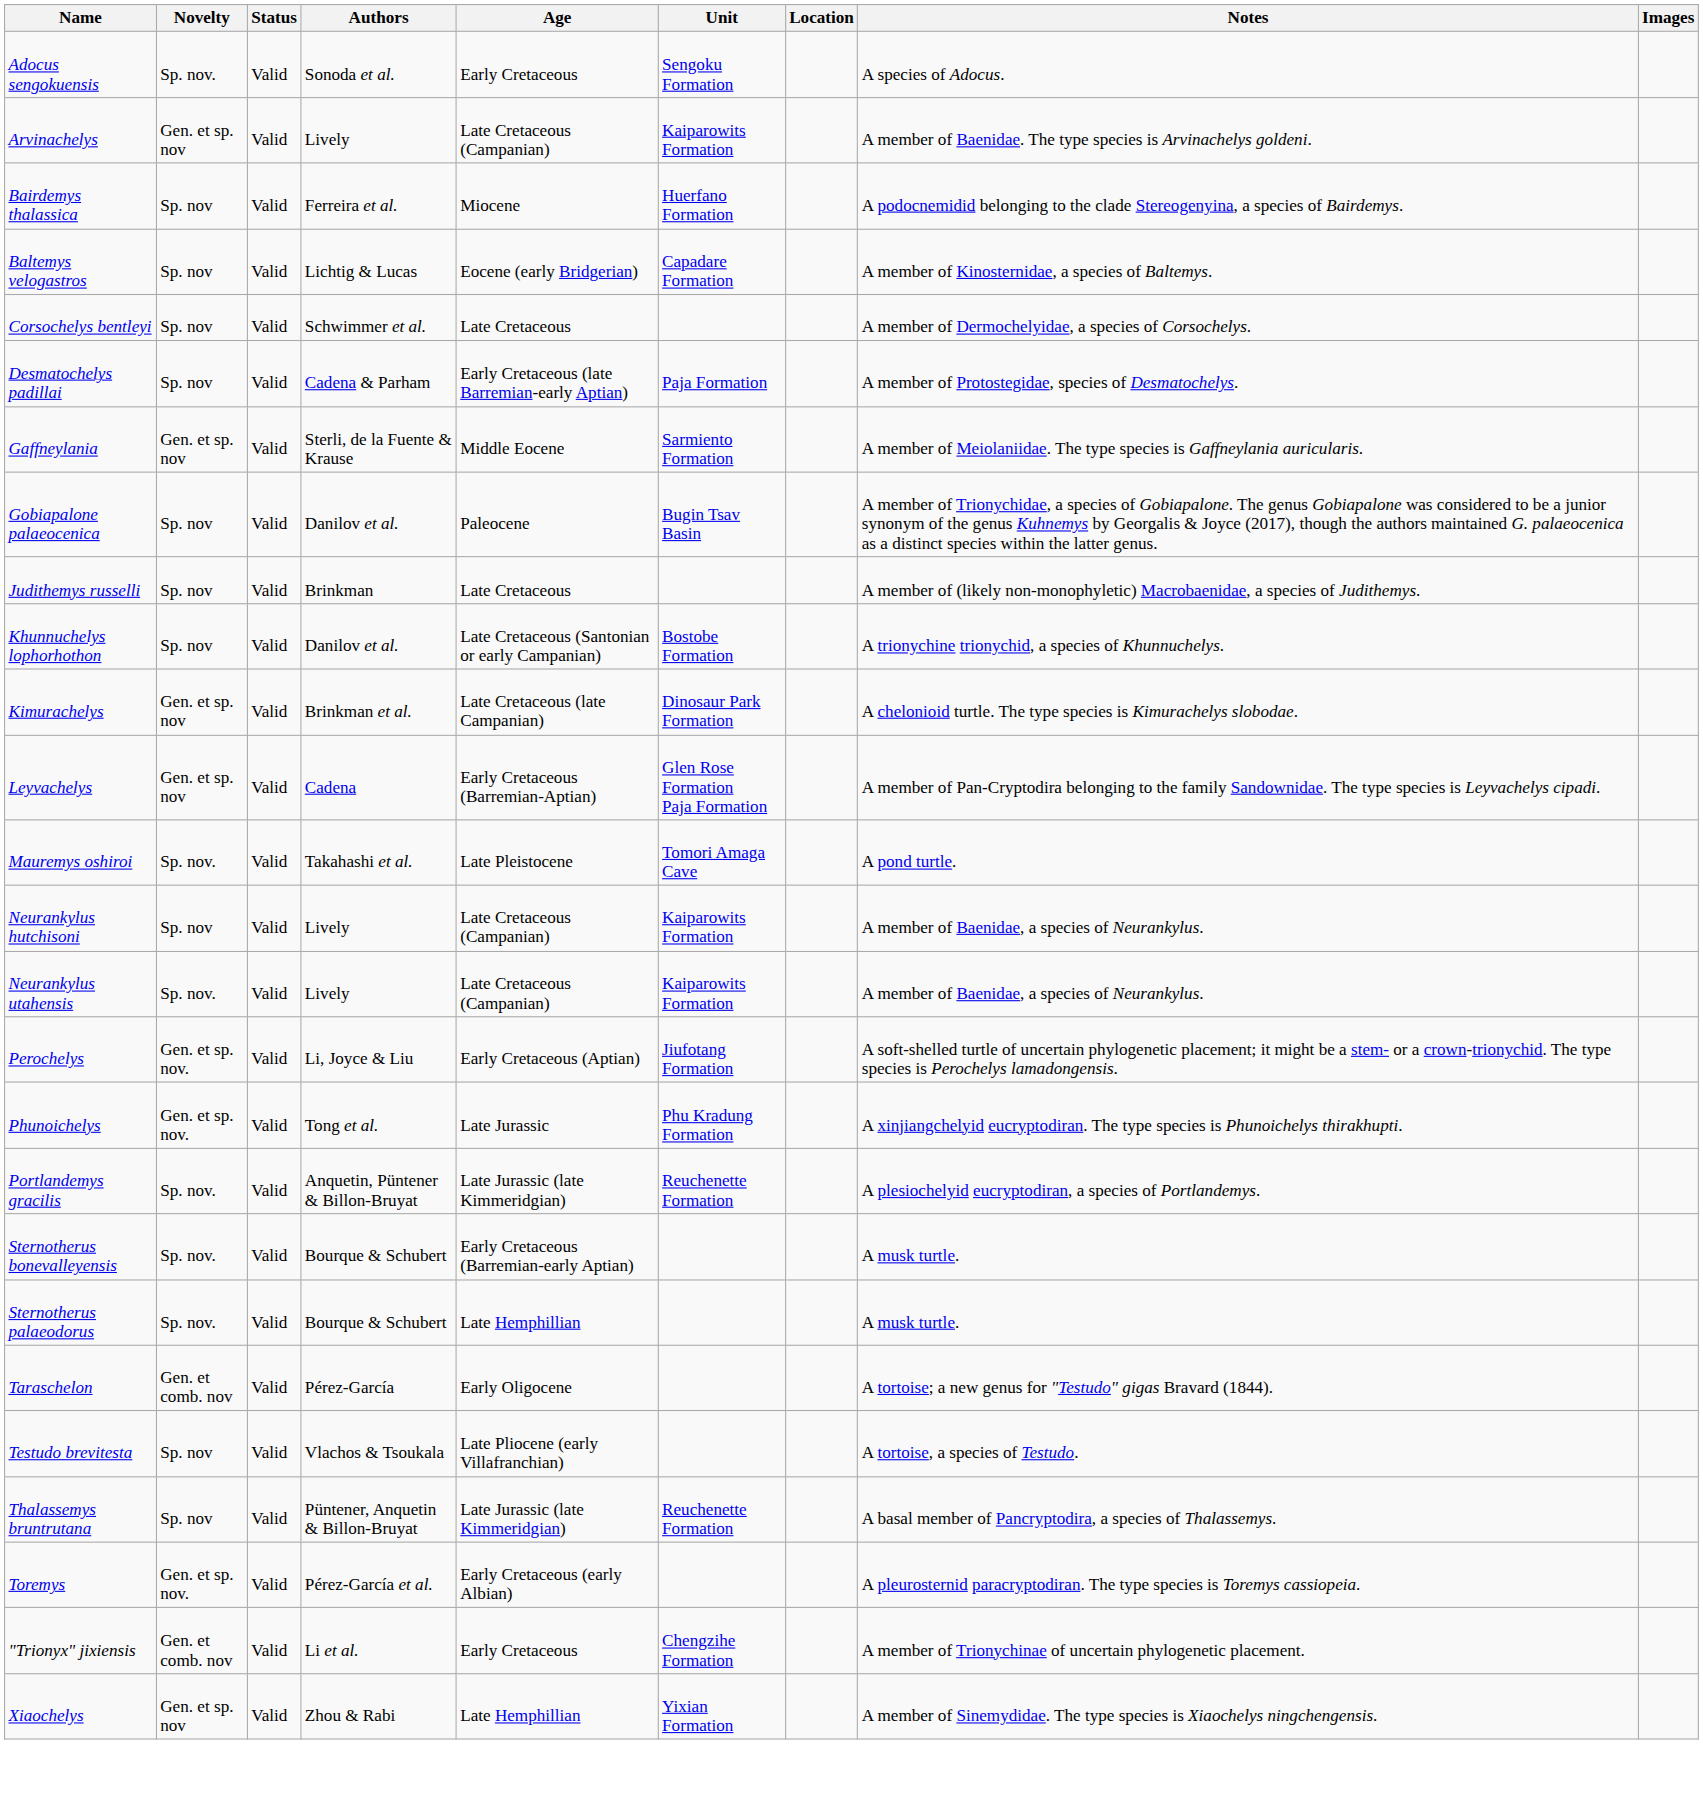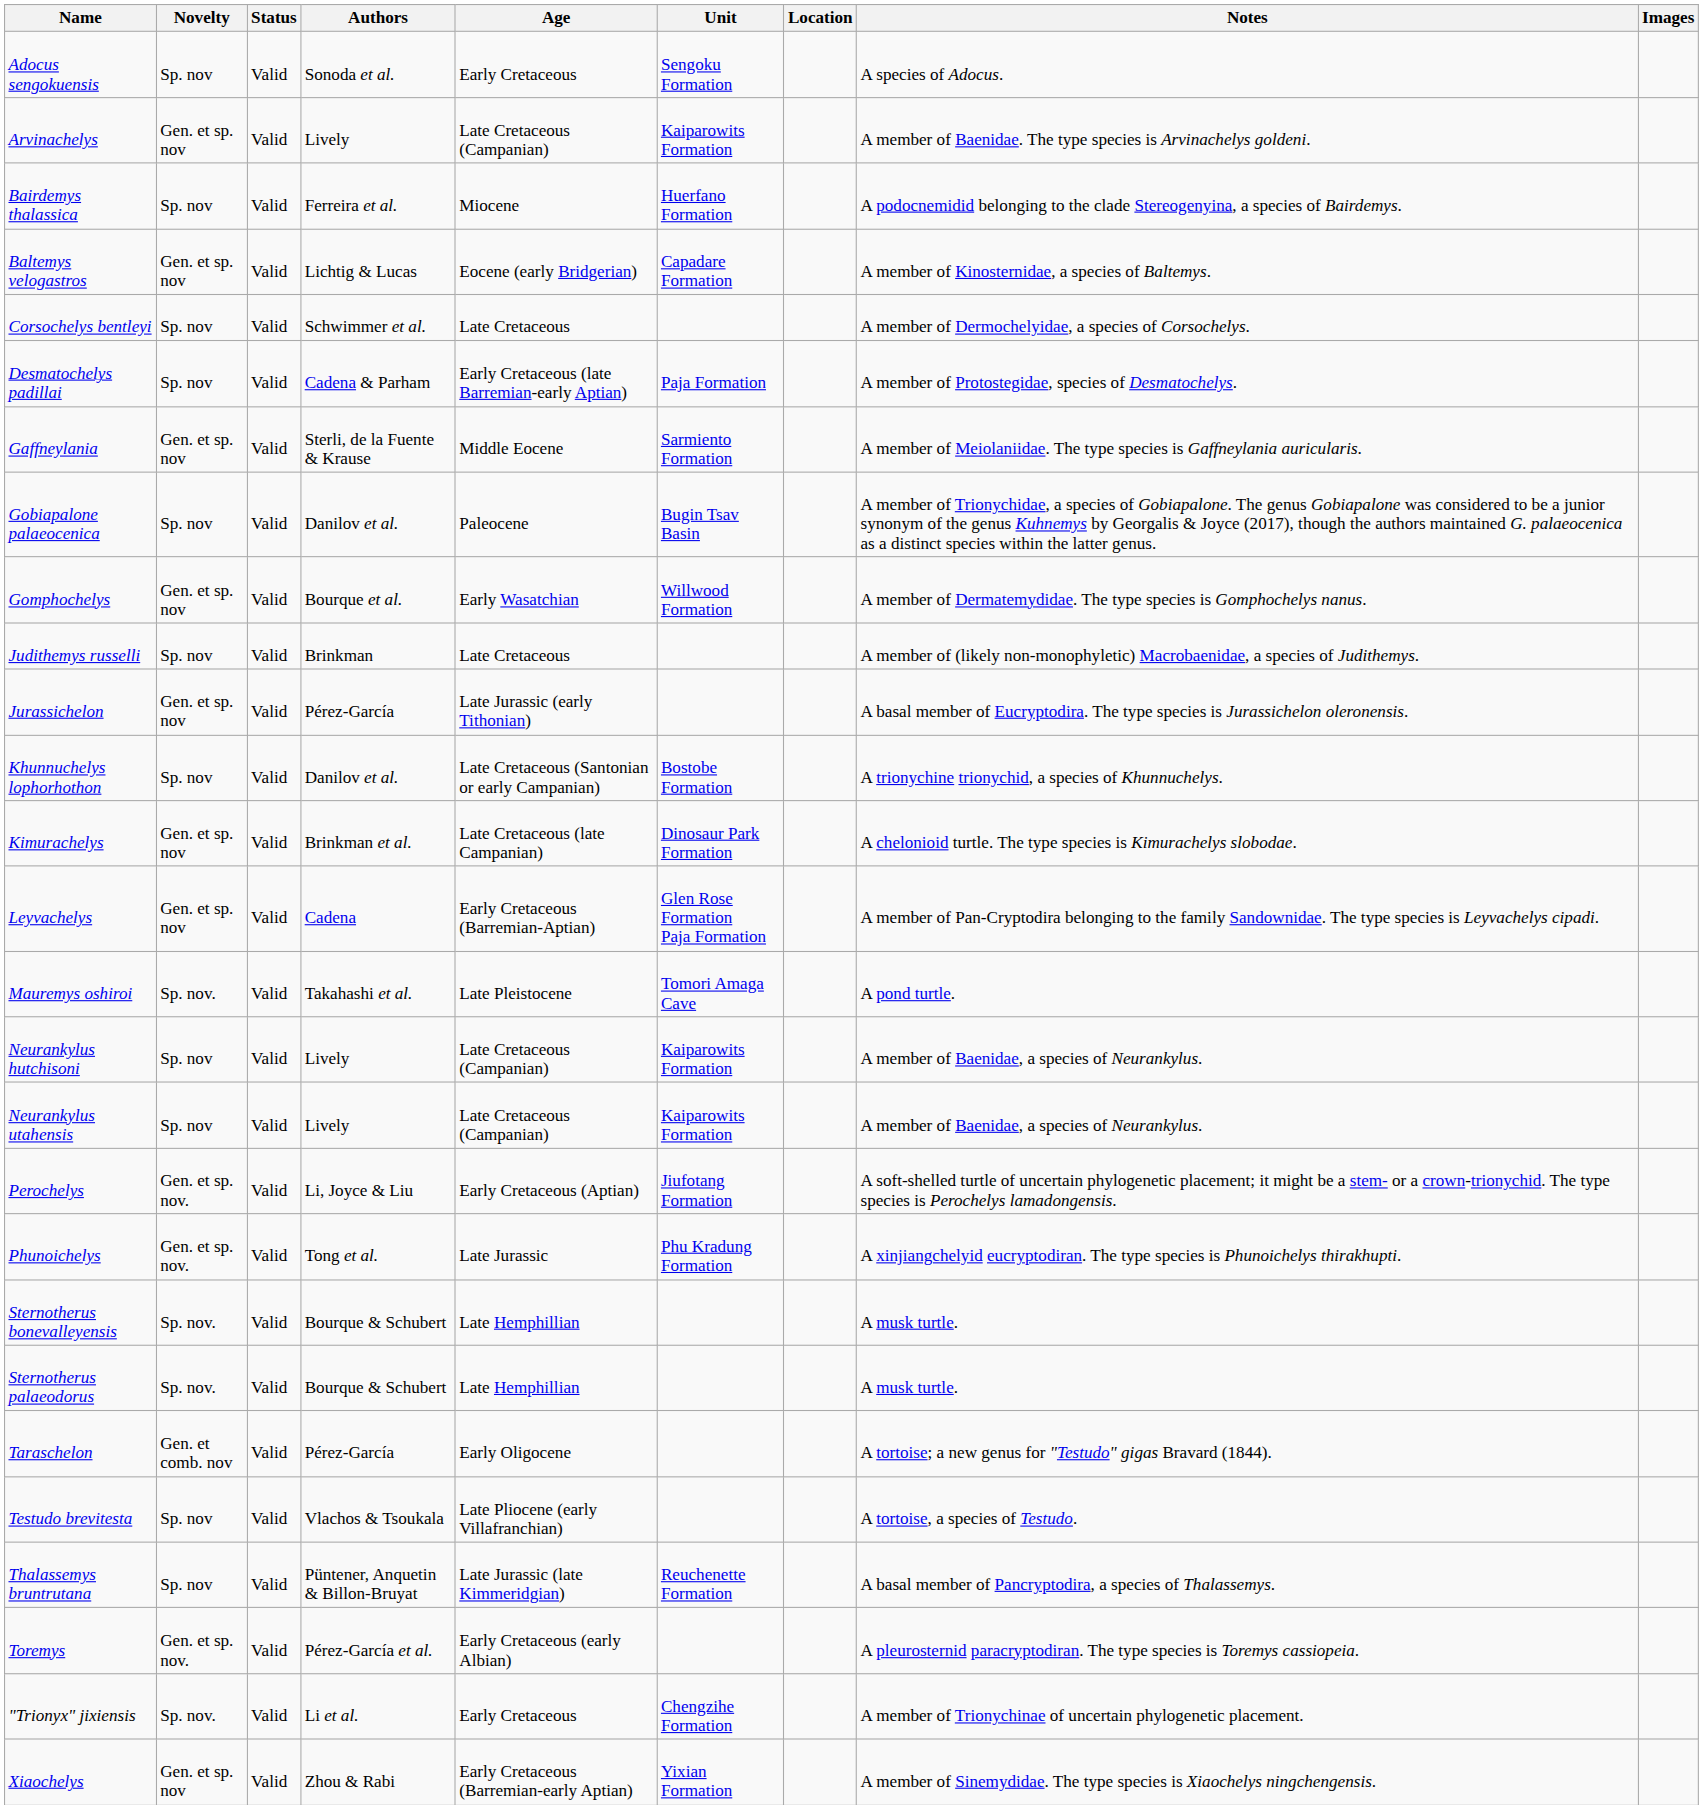(188, 74) Sp. nov. -> (186, 74) Sp. nov
(186, 271) Sp. nov -> (197, 271) Gen. et sp. nov
+ row: (59, 599)
+ row: (56, 711)
(188, 993) Sp. nov. -> (186, 1124) Sp. nov
- row: (56, 1190)
(547, 1256) Early Cretaceous (Barremian-early Aptian) -> (519, 1321) Late Hemphillian
(196, 1650) Gen. et comb. nov -> (188, 1715) Sp. nov.
(520, 1715) Late Hemphillian -> (546, 1781) Early Cretaceous (Barremian-early Aptian)
